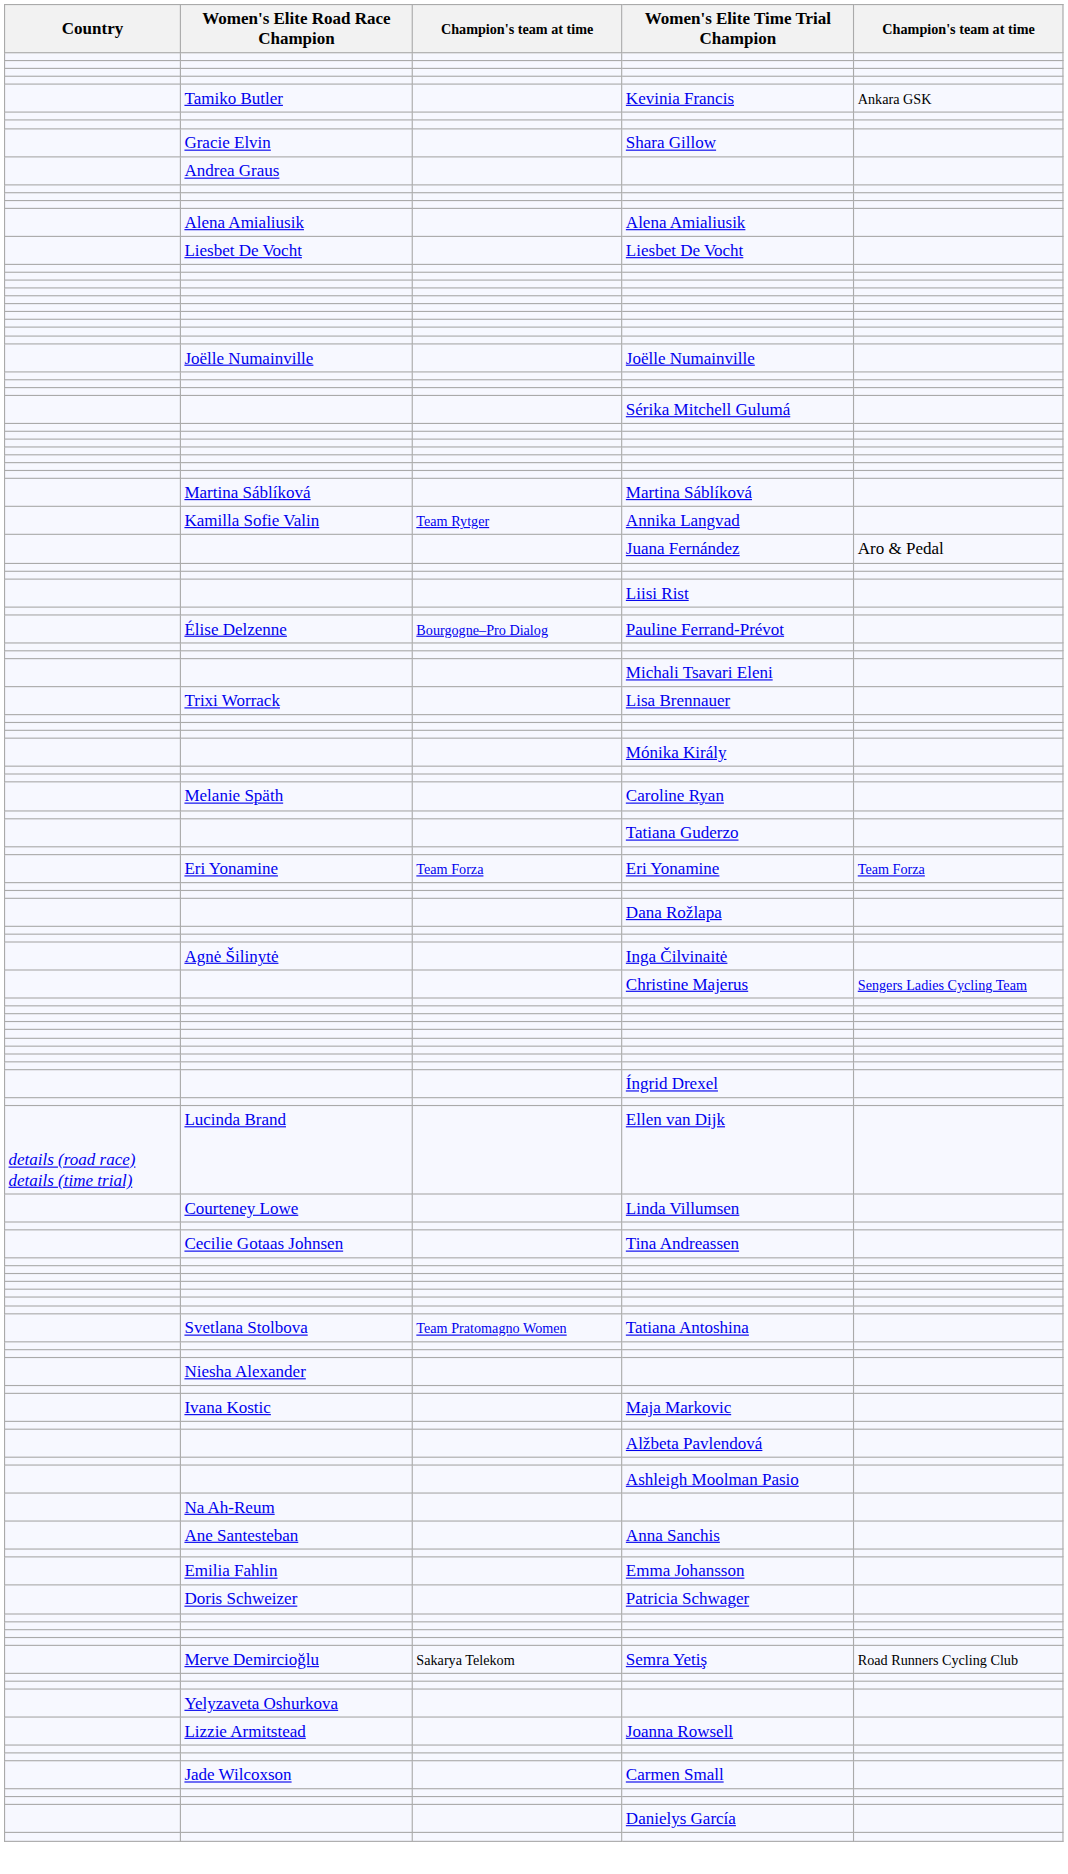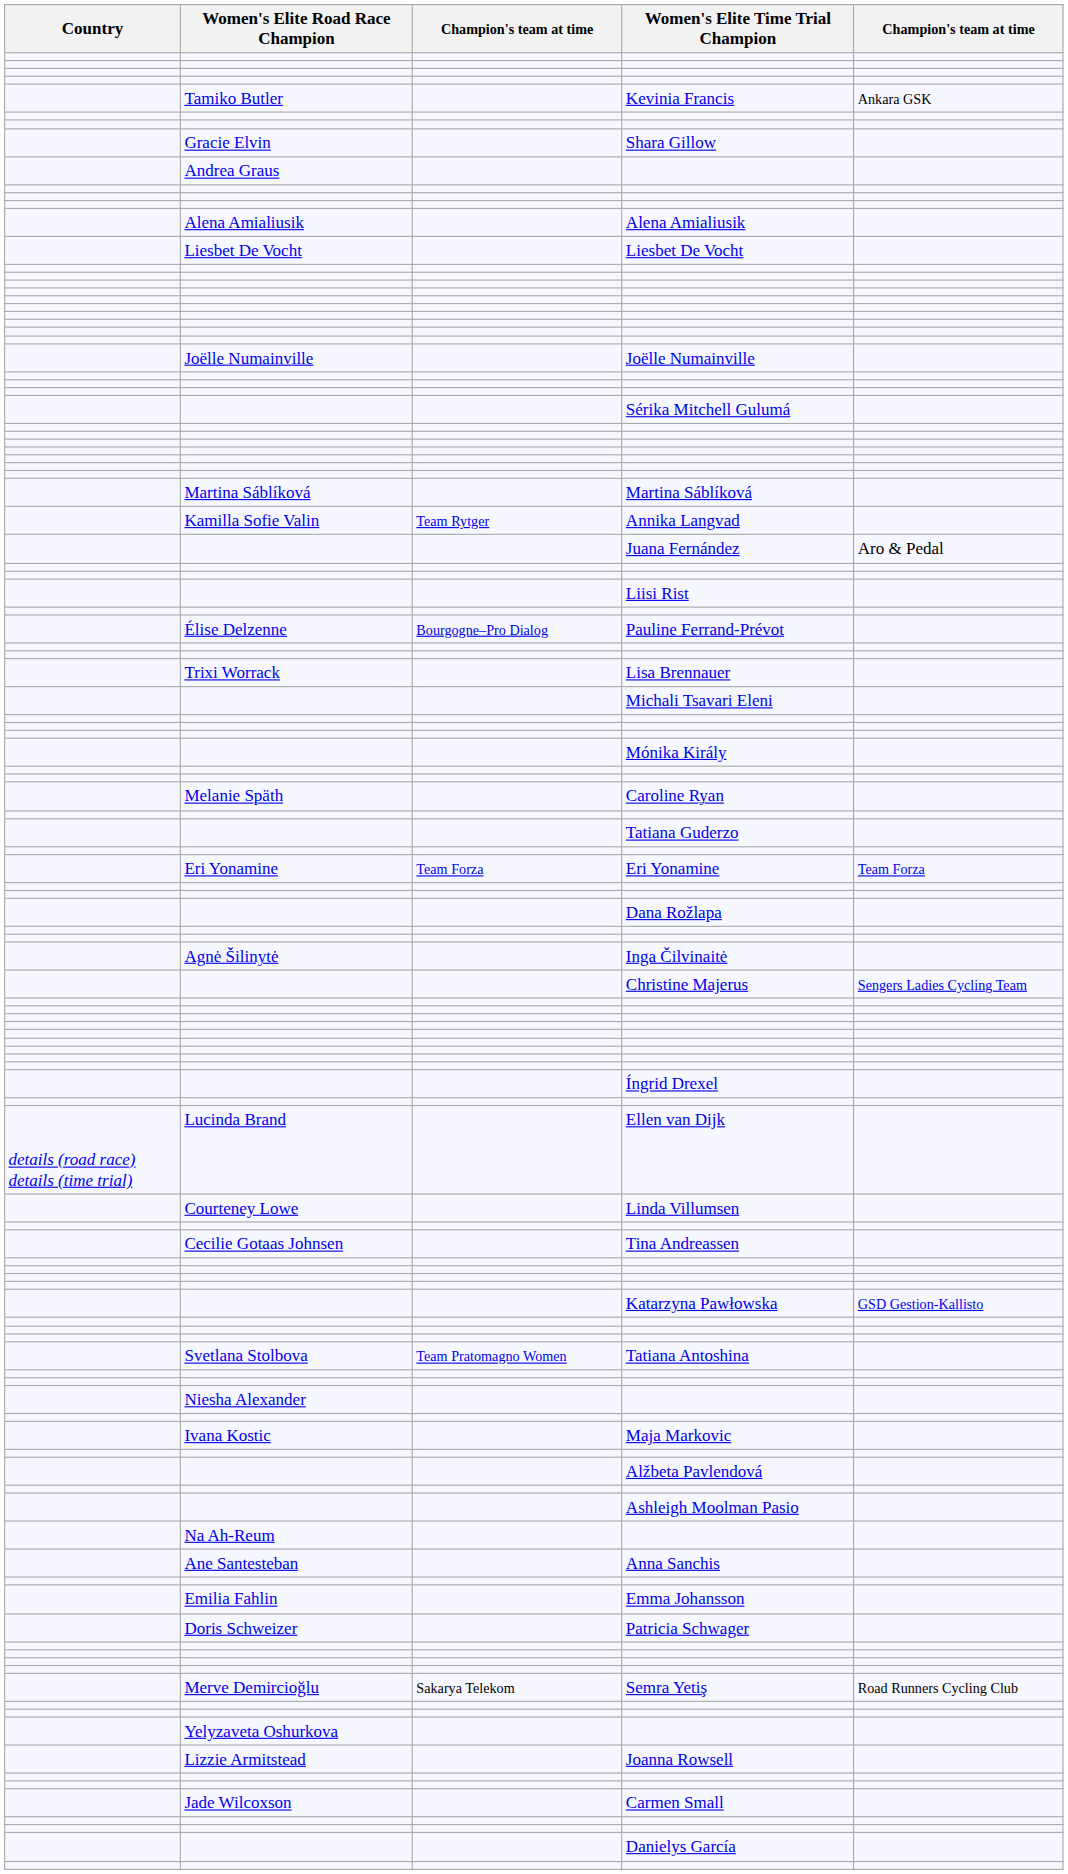rows swapped: (232, 700) <-> (296, 673)
+ row: (296, 1304)
